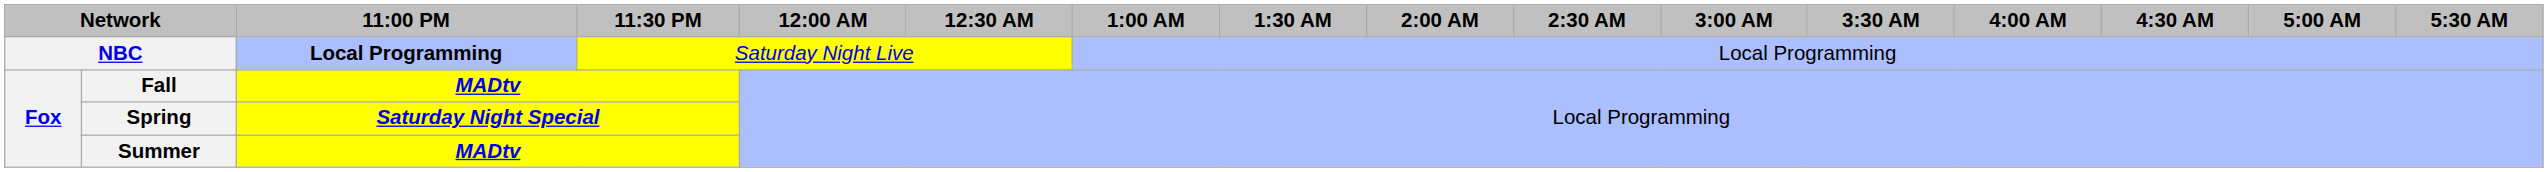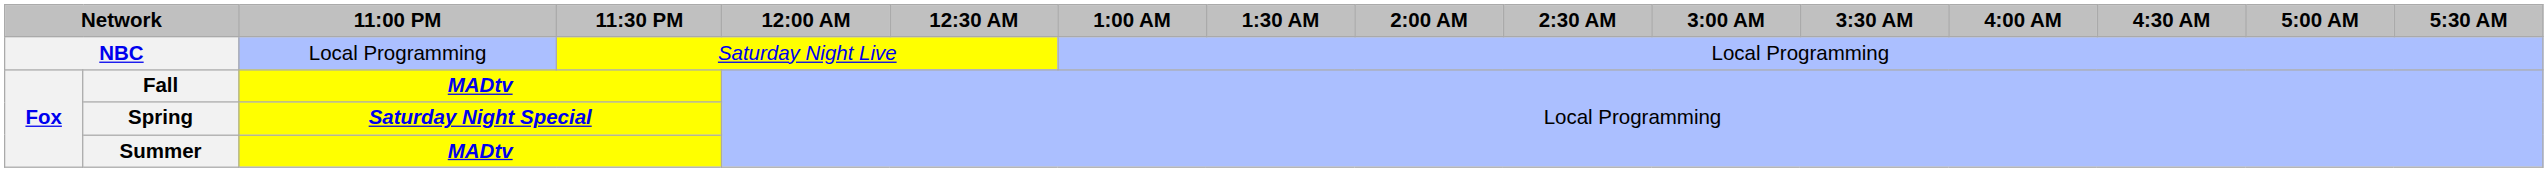(406, 53) bold -> (398, 53) normal
